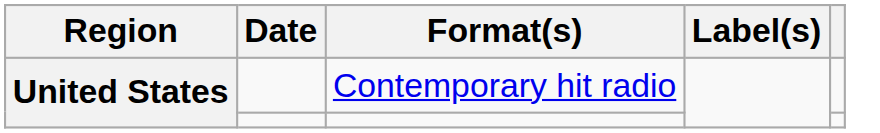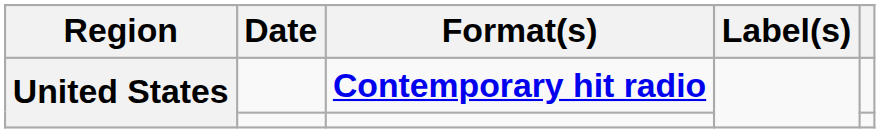(505, 84) normal -> (520, 84) bold
